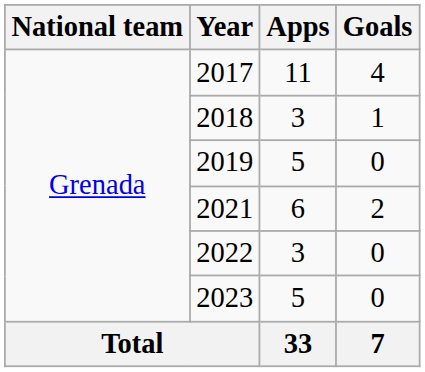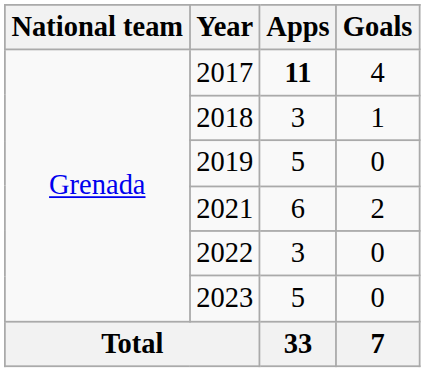(298, 72) normal -> (298, 72) bold
